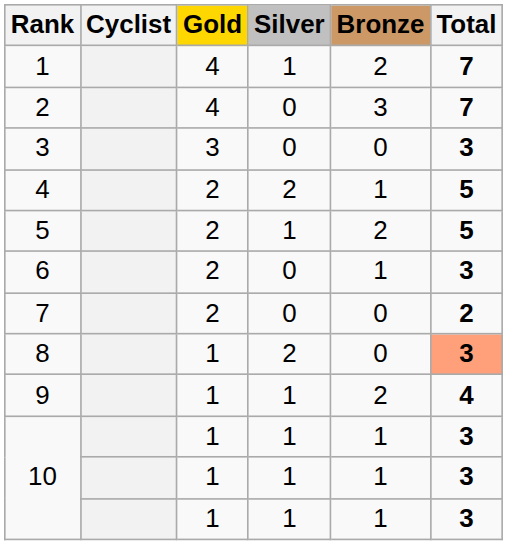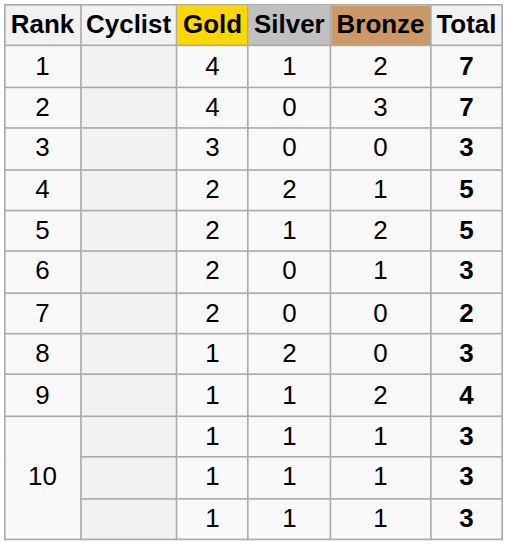(466, 353) lightsalmon background -> (466, 353) no background
